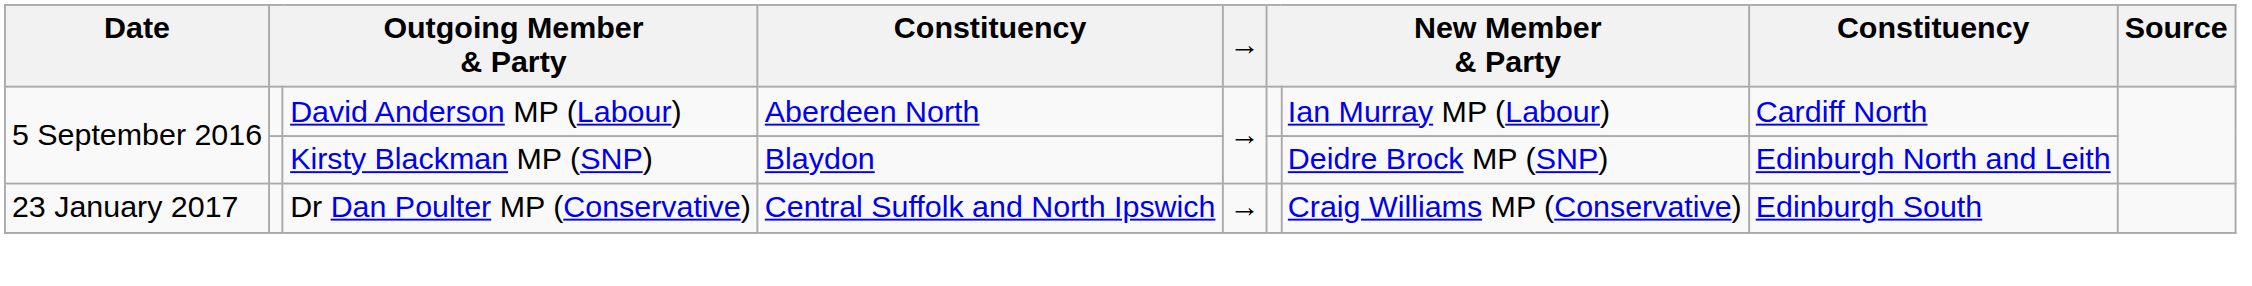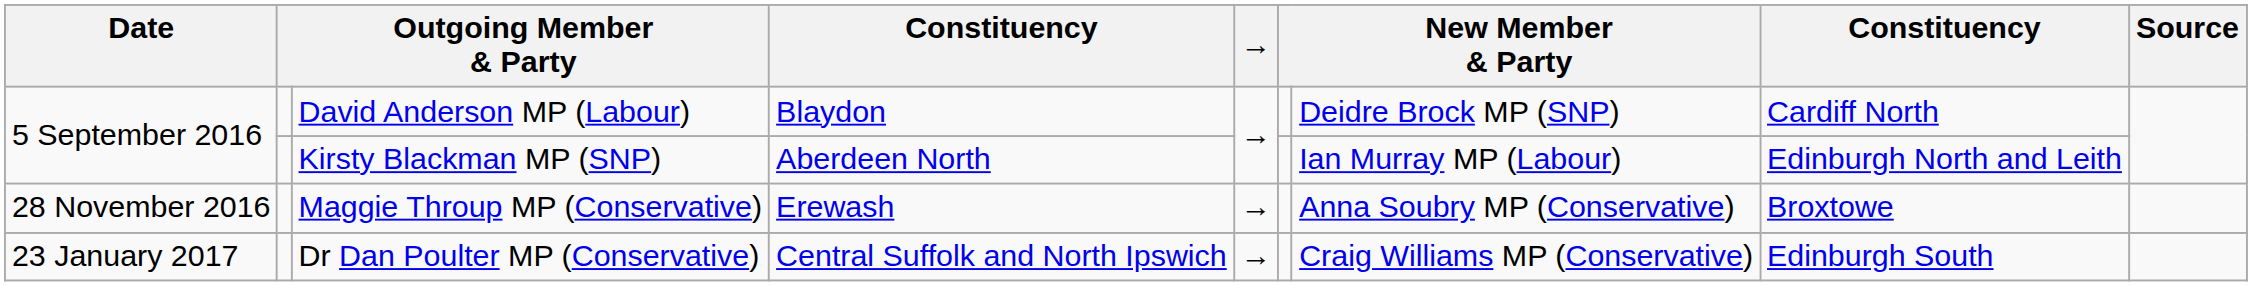(872, 111) Aberdeen North -> (831, 111) Blaydon
(1449, 111) Ian Murray MP (Labour) -> (1459, 111) Deidre Brock MP (SNP)
(820, 159) Blaydon -> (883, 159) Aberdeen North
(1448, 159) Deidre Brock MP (SNP) -> (1460, 159) Ian Murray MP (Labour)
+ row: (530, 207)
